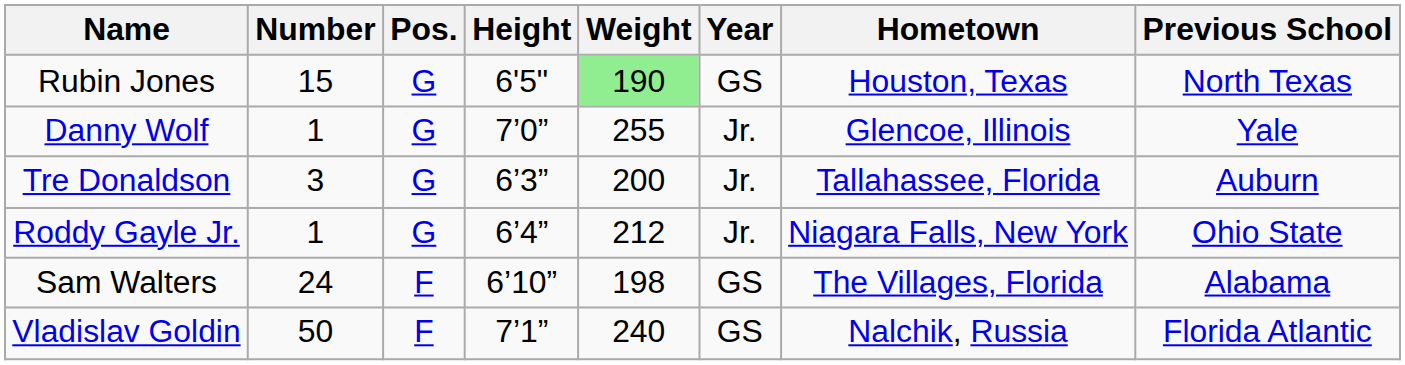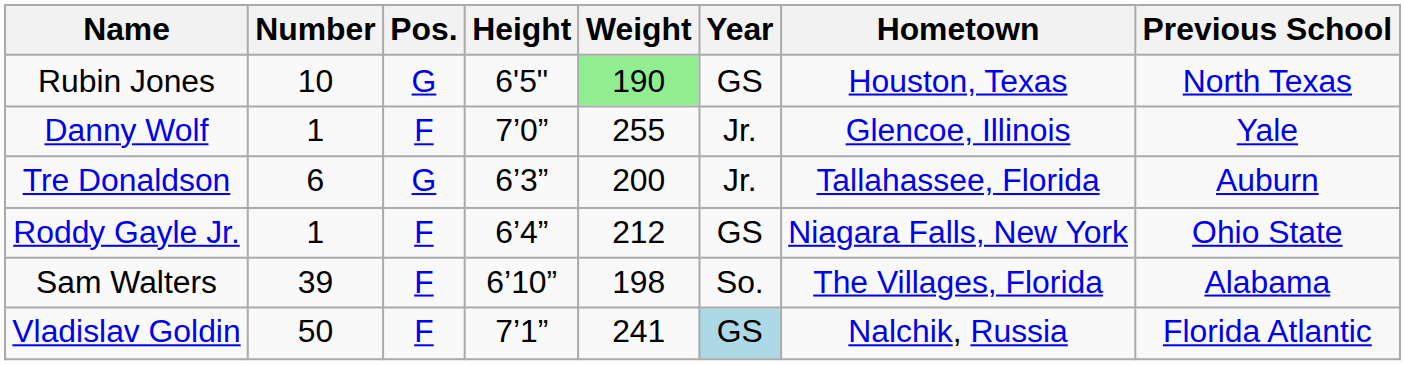(315, 80) 15 -> (315, 80) 10
(424, 130) G -> (424, 130) F
(315, 181) 3 -> (315, 181) 6
(424, 231) G -> (424, 231) F
(740, 231) Jr. -> (740, 231) GS
(315, 282) 24 -> (315, 282) 39
(740, 282) GS -> (740, 282) So.
(639, 332) 240 -> (639, 332) 241
(740, 332) no background -> (740, 332) lightblue background
